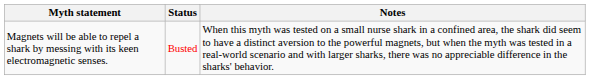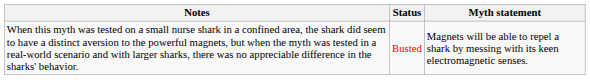columns swapped: (85, 13) <-> (393, 13)
